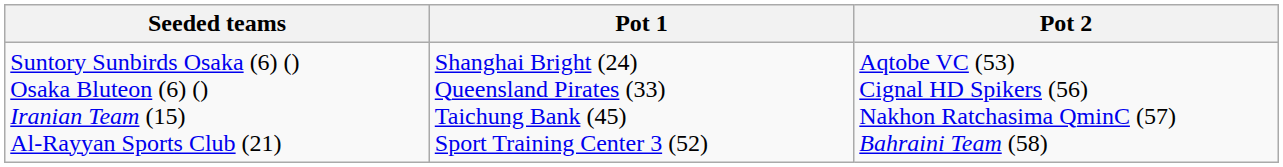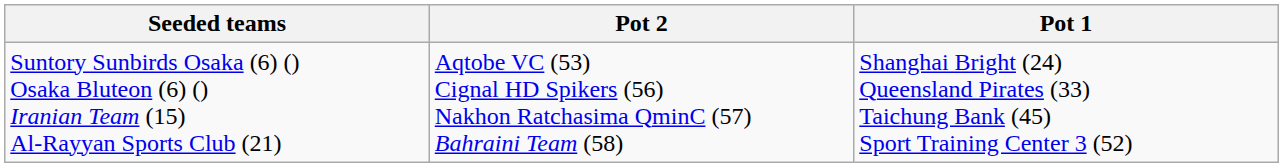columns swapped: (641, 23) <-> (1066, 23)
